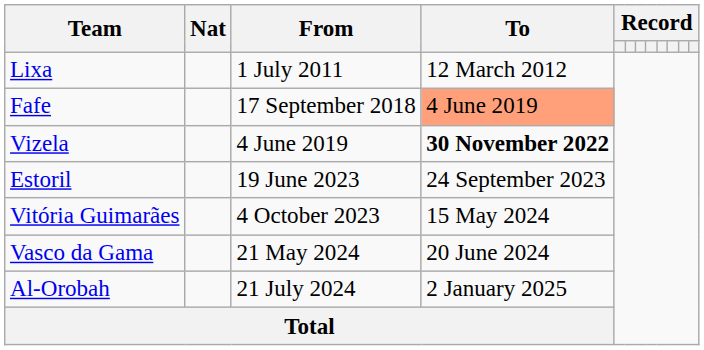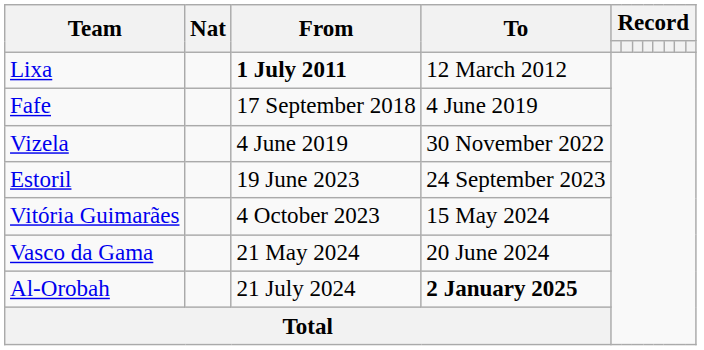(290, 69) normal -> (292, 69) bold
(482, 106) lightsalmon background -> (482, 106) no background
(518, 143) bold -> (515, 143) normal
(497, 289) normal -> (502, 289) bold
